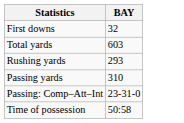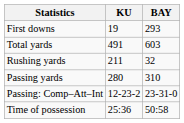+ column: (124, 12)
(113, 29) 32 -> (153, 29) 293
(116, 61) 293 -> (150, 61) 32
